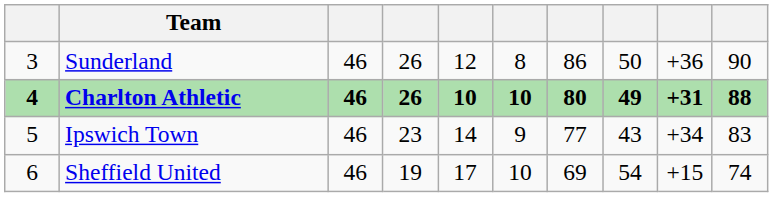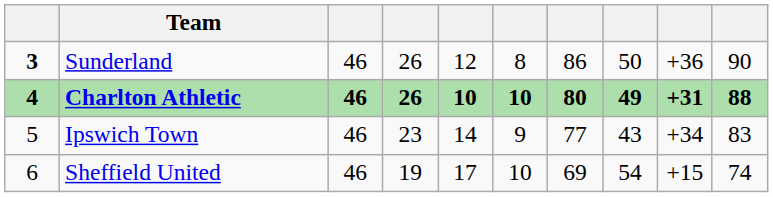(32, 60) normal -> (32, 60) bold
